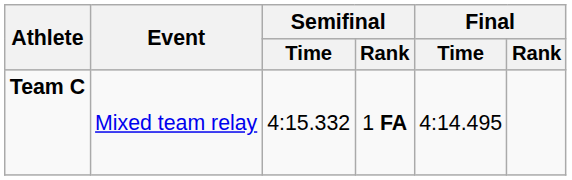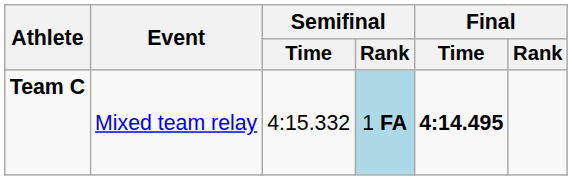(385, 123) no background -> (385, 123) lightblue background
(461, 123) normal -> (461, 123) bold
